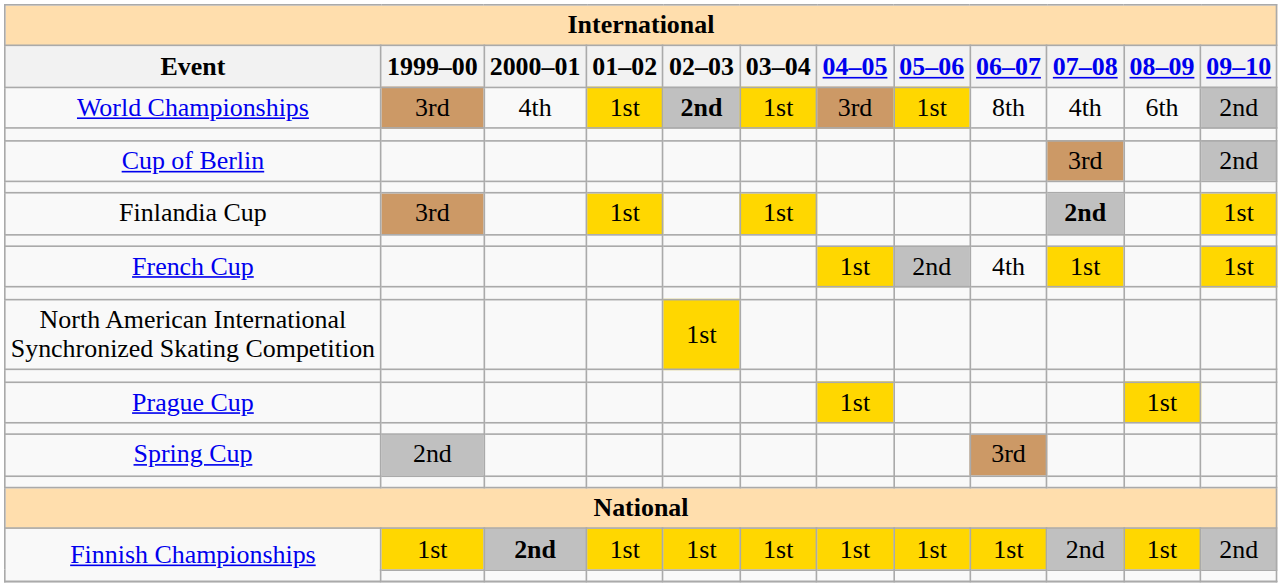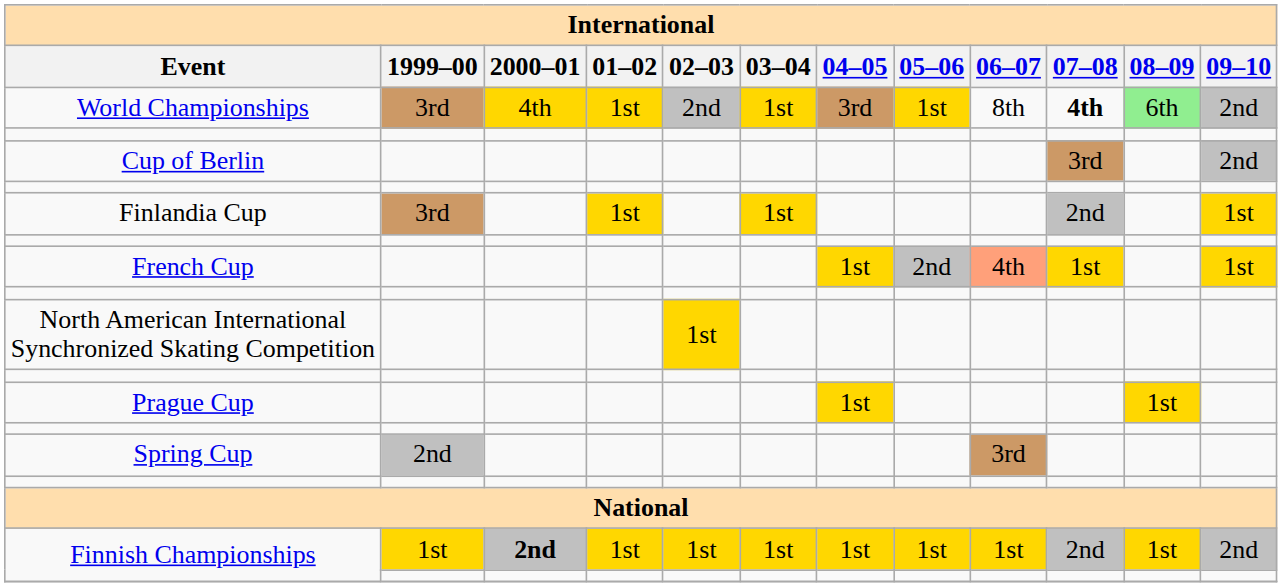(535, 107) no background -> (535, 107) gold background
(701, 107) bold -> (702, 107) normal
(1085, 107) normal -> (1085, 107) bold
(1162, 107) no background -> (1162, 107) lightgreen background
(1085, 213) bold -> (1085, 213) normal
(1008, 266) no background -> (1008, 266) lightsalmon background
